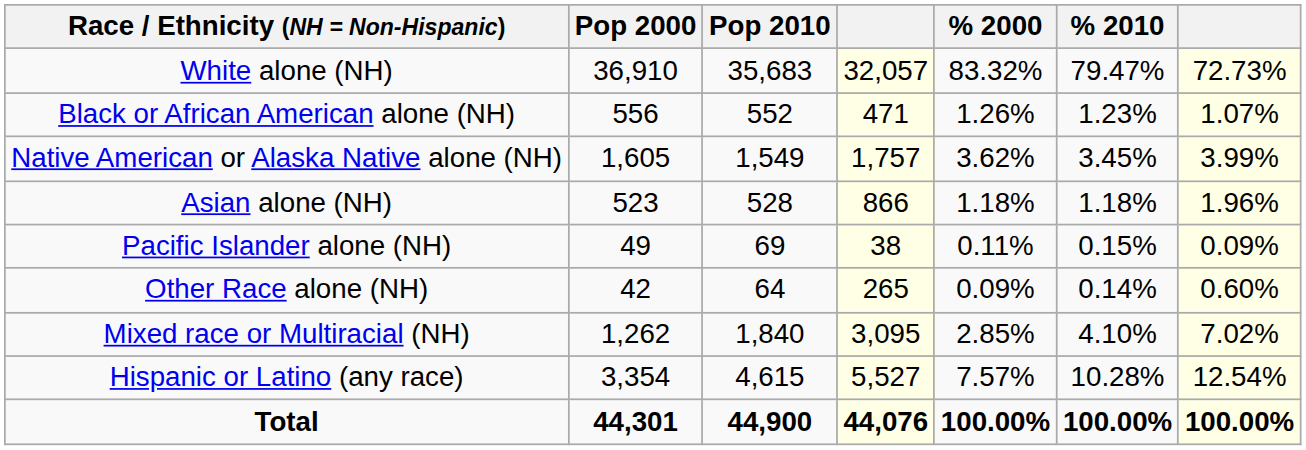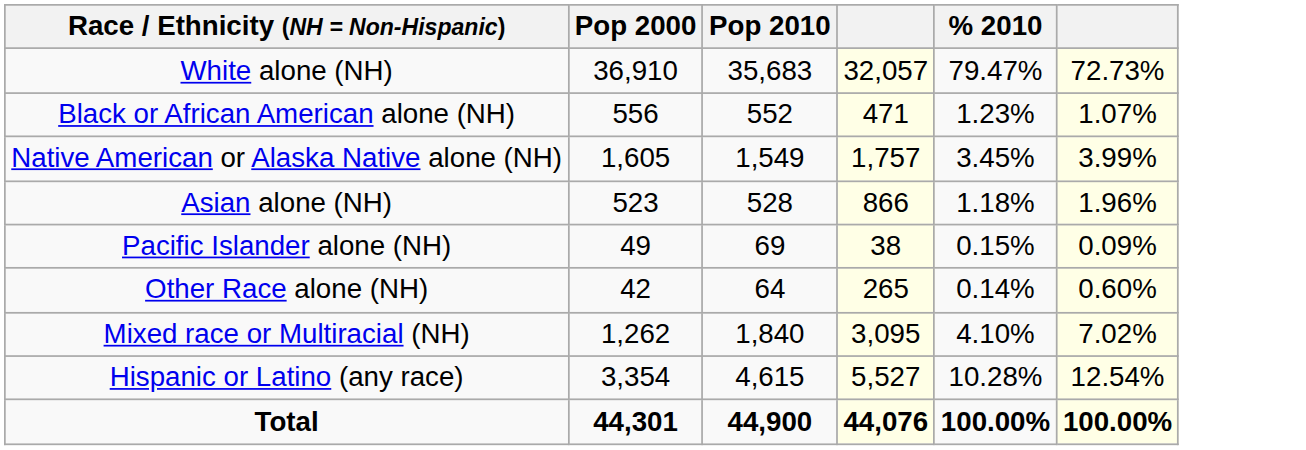- column: (995, 26)
